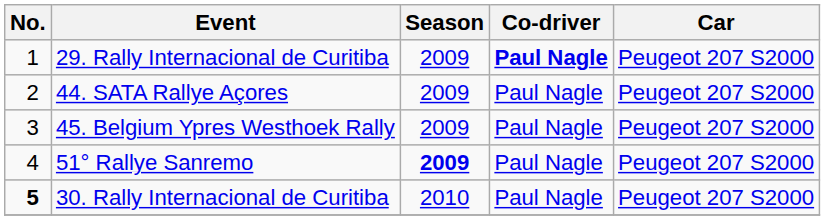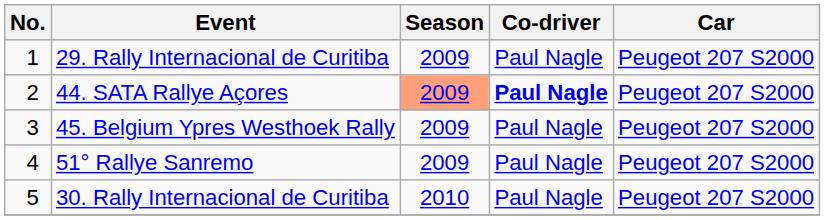(551, 58) bold -> (549, 58) normal
(445, 93) no background -> (445, 93) lightsalmon background
(549, 93) normal -> (551, 93) bold
(445, 163) bold -> (445, 163) normal
(33, 198) bold -> (33, 198) normal
